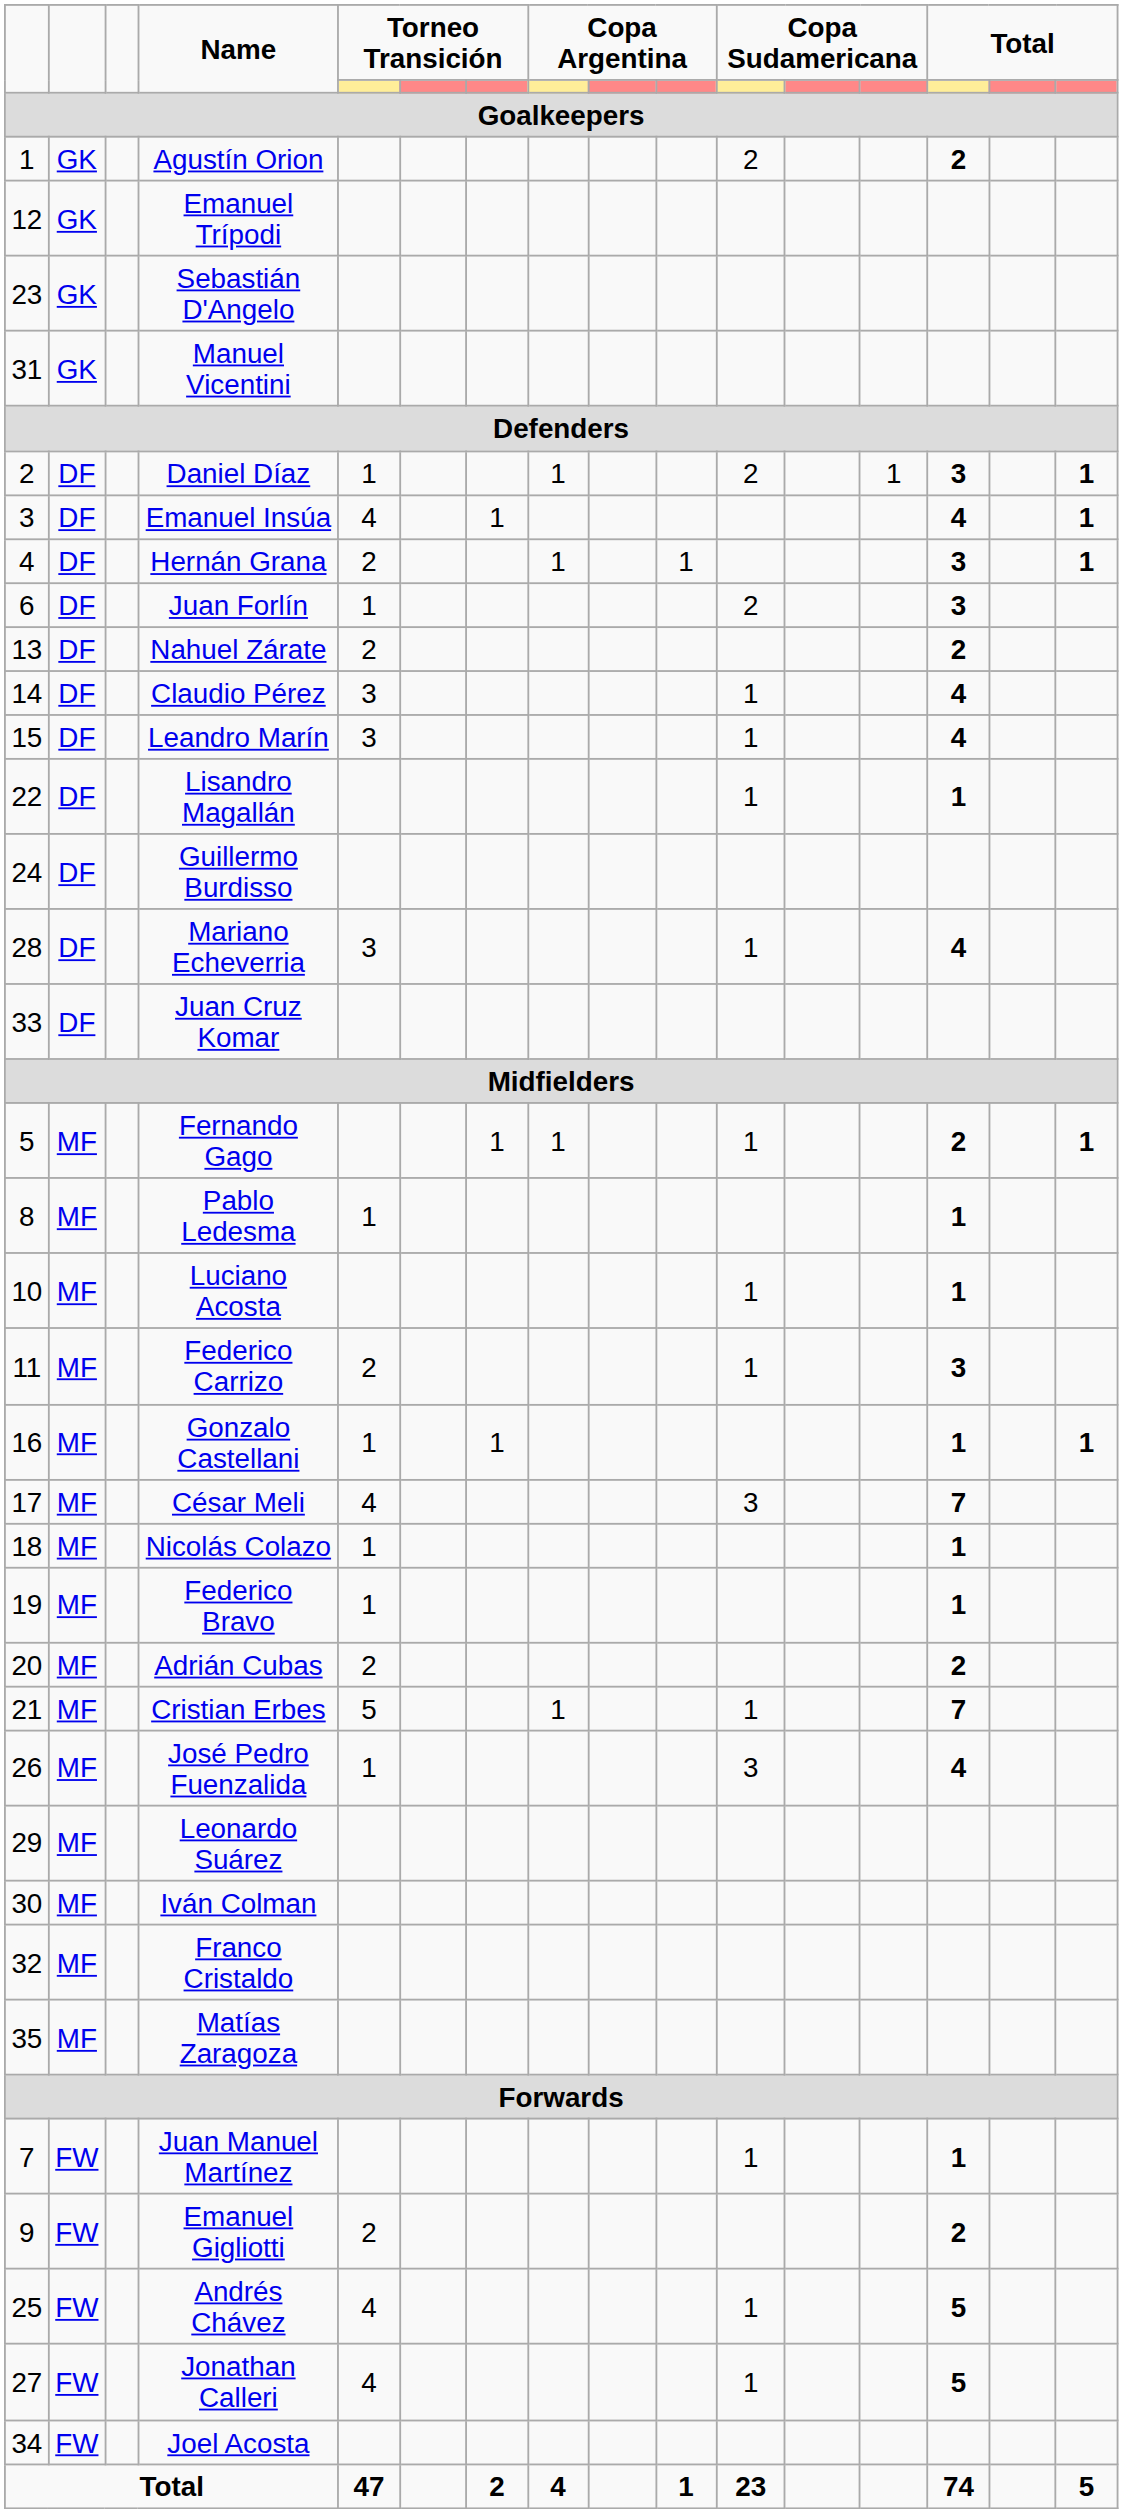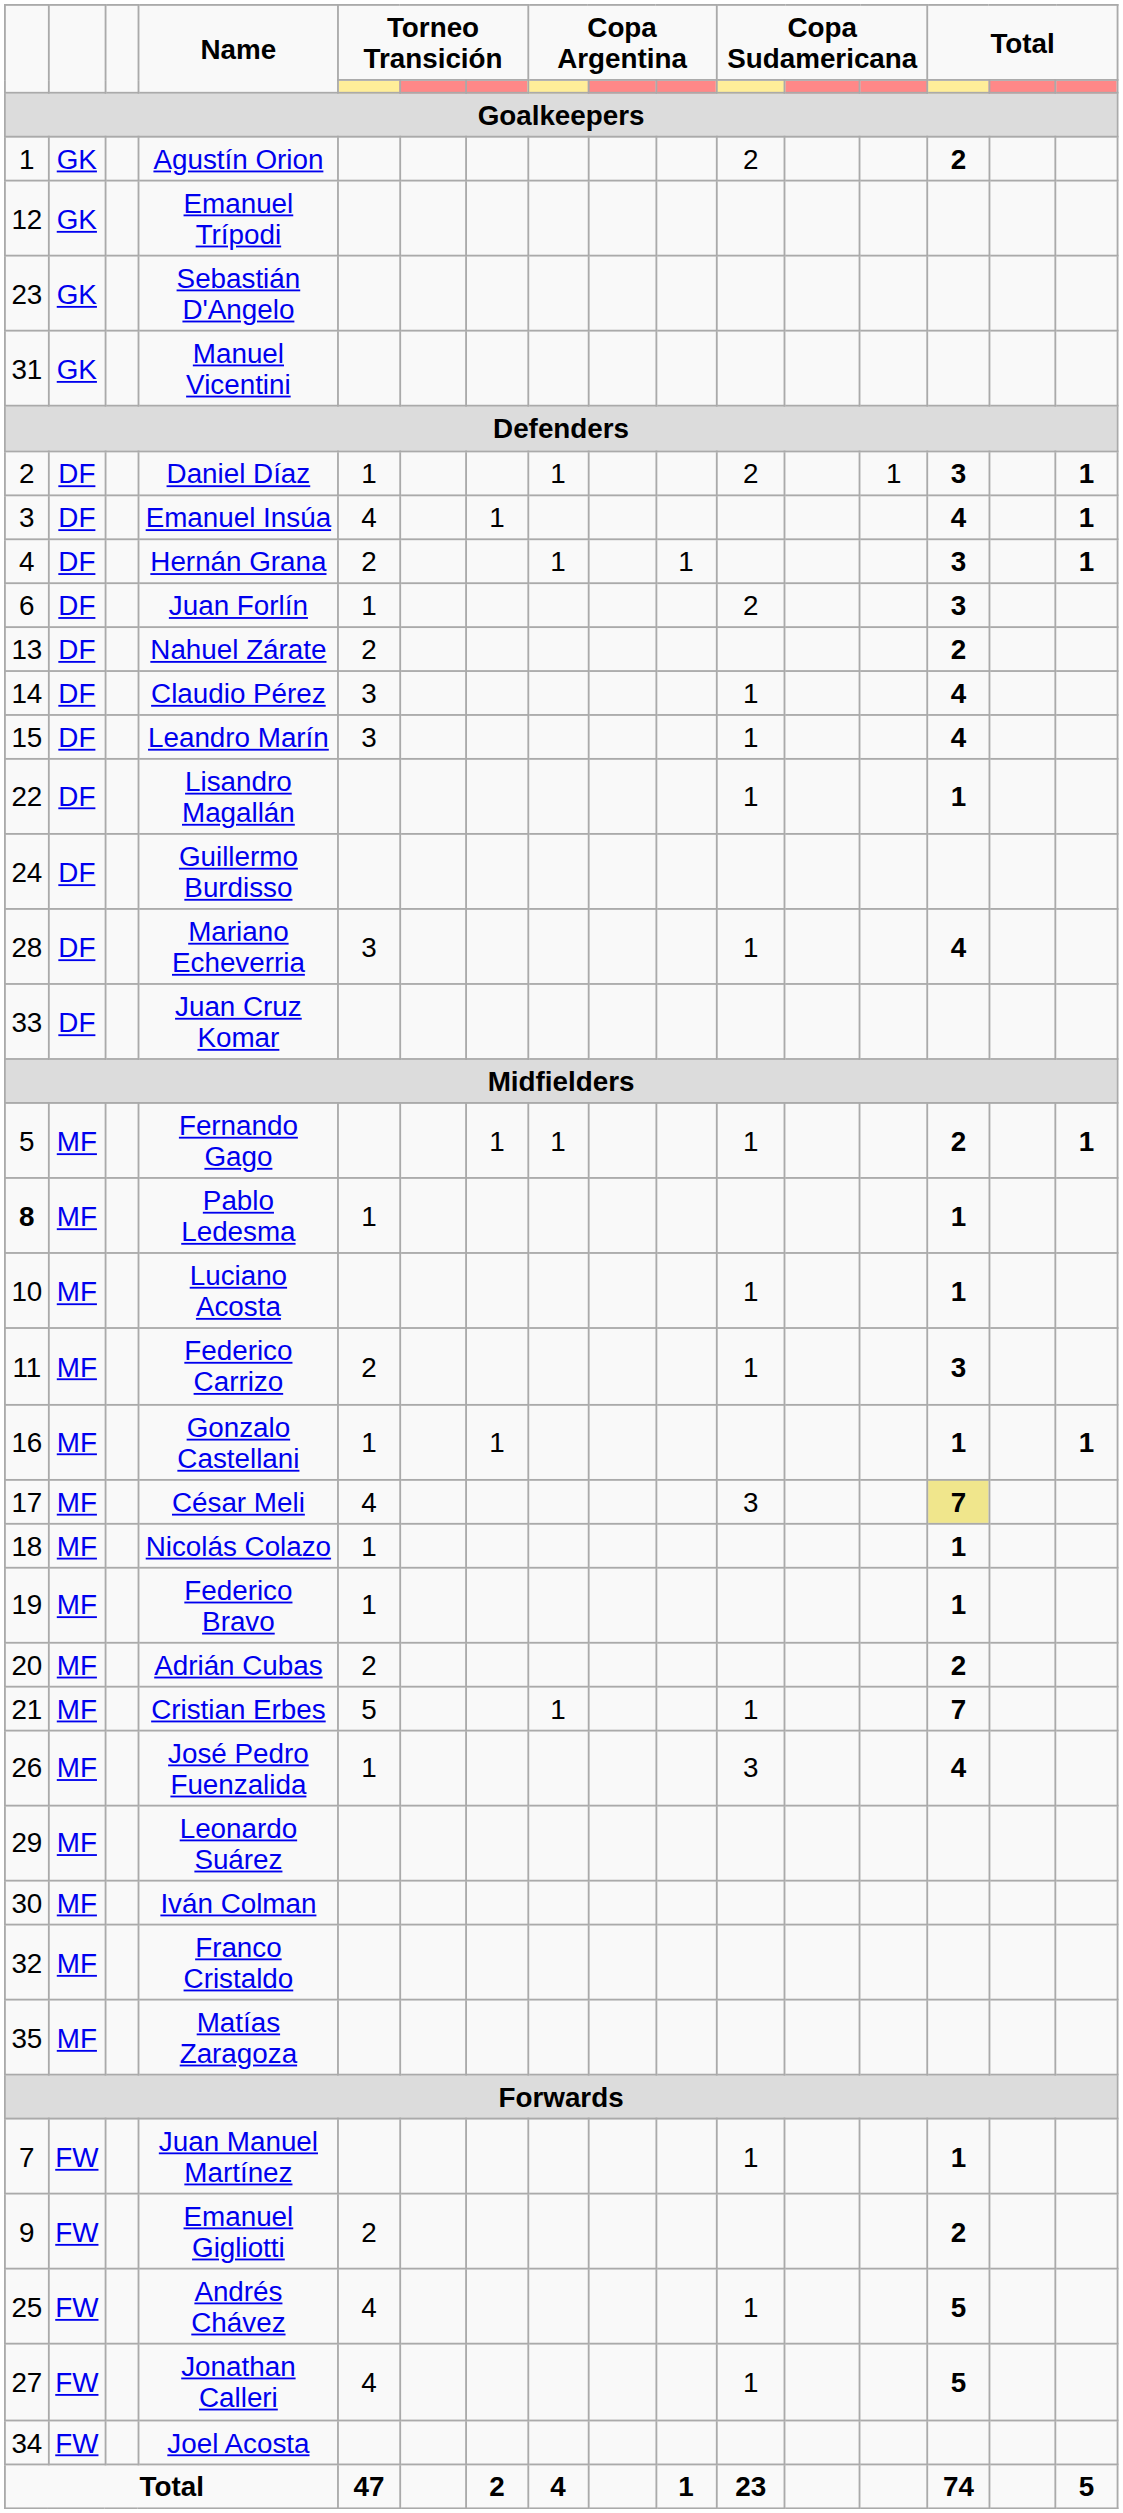(27, 1216) normal -> (27, 1216) bold
(958, 1501) no background -> (958, 1501) khaki background
